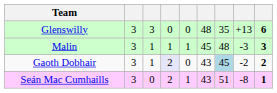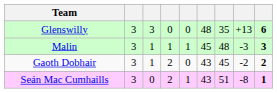(170, 63) lavender background -> (170, 63) no background
(224, 63) lightblue background -> (224, 63) no background
